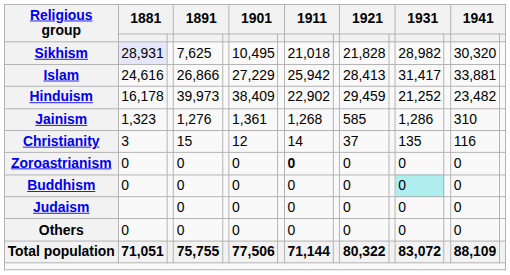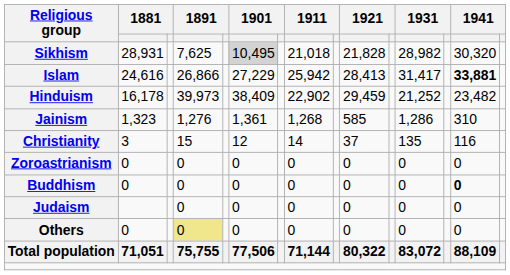(143, 53) lavender background -> (143, 53) no background
(253, 53) no background -> (253, 53) lightgrey background
(475, 75) normal -> (475, 75) bold
(291, 163) bold -> (291, 163) normal
(402, 185) paleturquoise background -> (402, 185) no background
(458, 185) normal -> (458, 185) bold
(181, 229) no background -> (181, 229) khaki background
